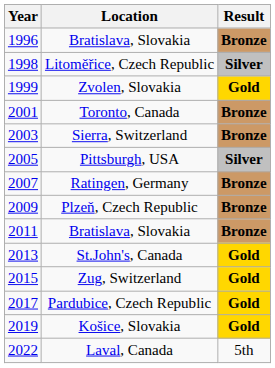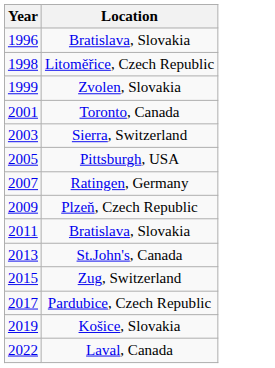- column: (244, 16)
